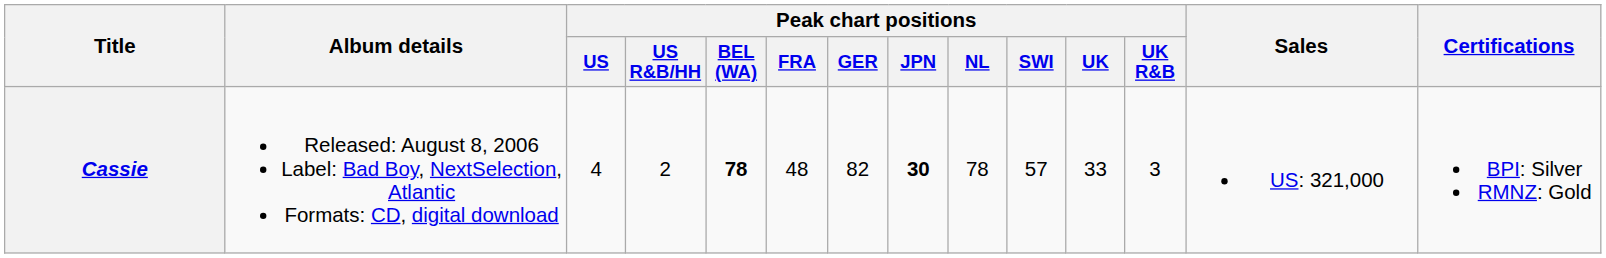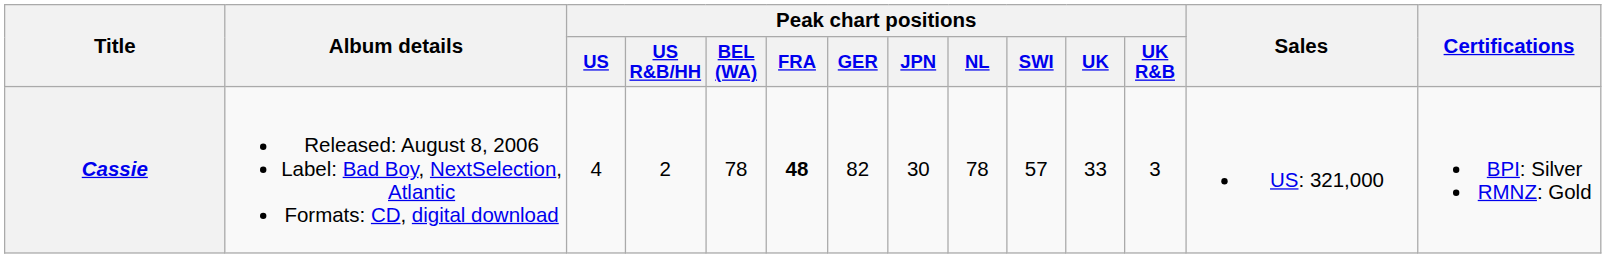(736, 169) bold -> (736, 169) normal
(797, 169) normal -> (797, 169) bold
(918, 169) bold -> (918, 169) normal
